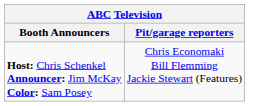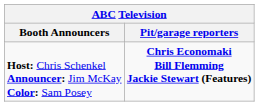(184, 65) normal -> (189, 65) bold
